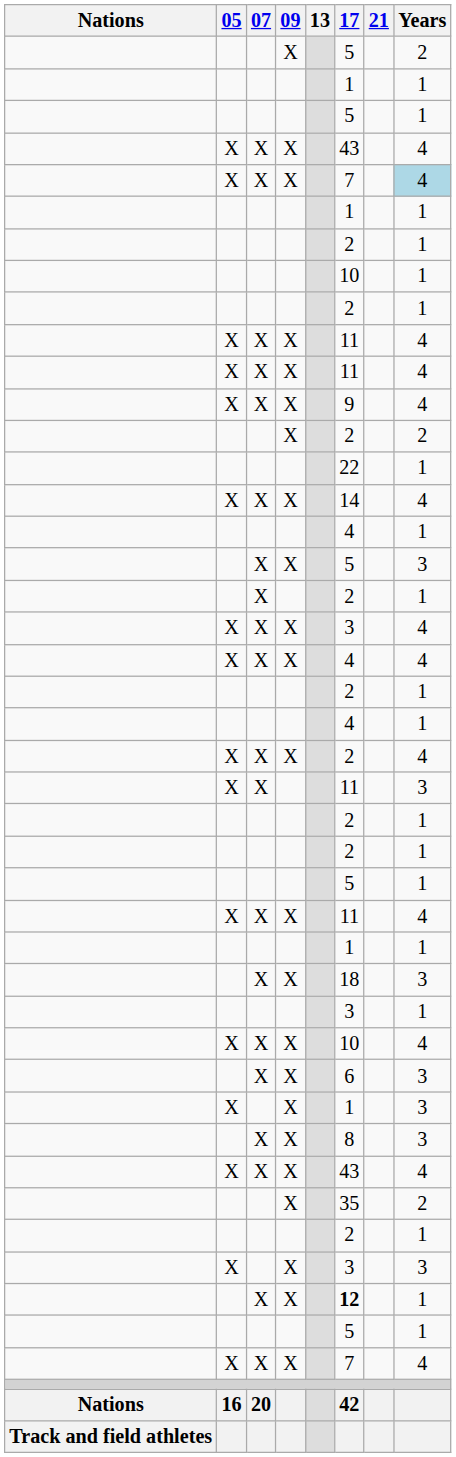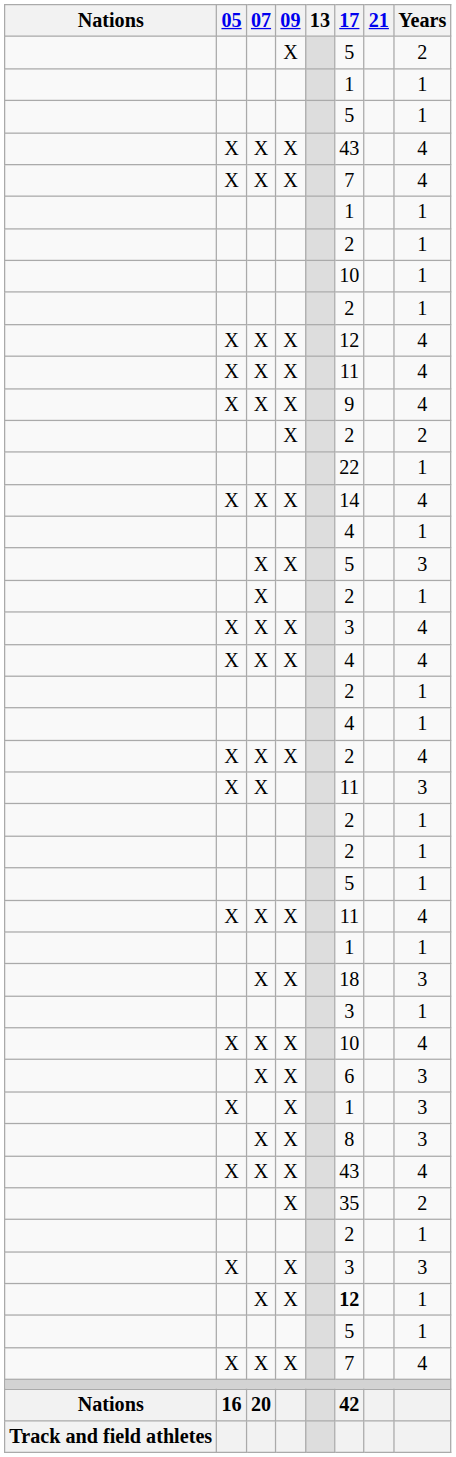(422, 180) lightblue background -> (422, 180) no background
(349, 340) 11 -> (349, 340) 12
